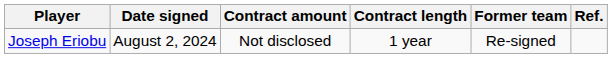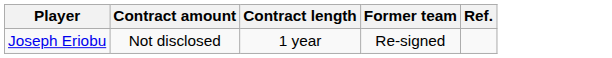- column: (165, 16)
